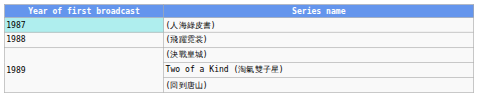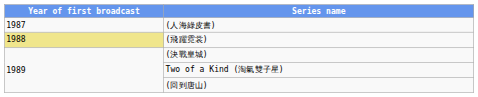(16, 25) paleturquoise background -> (16, 25) no background
(16, 40) no background -> (16, 40) khaki background
